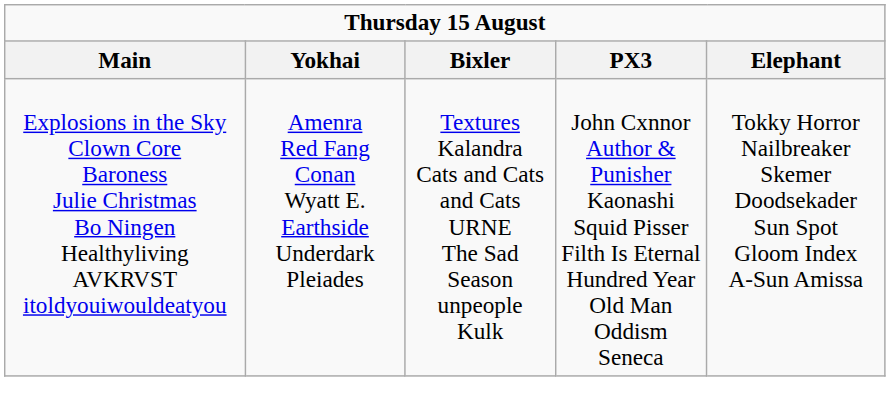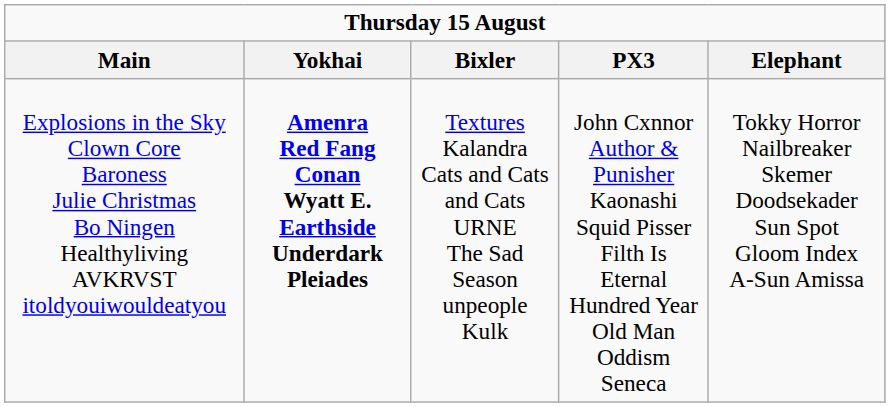(325, 200) normal -> (328, 200) bold
